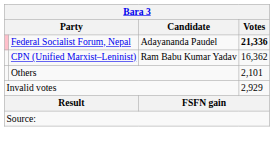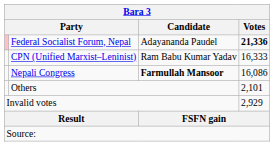(254, 57) 16,362 -> (254, 57) 16,333
+ row: (43, 73)
